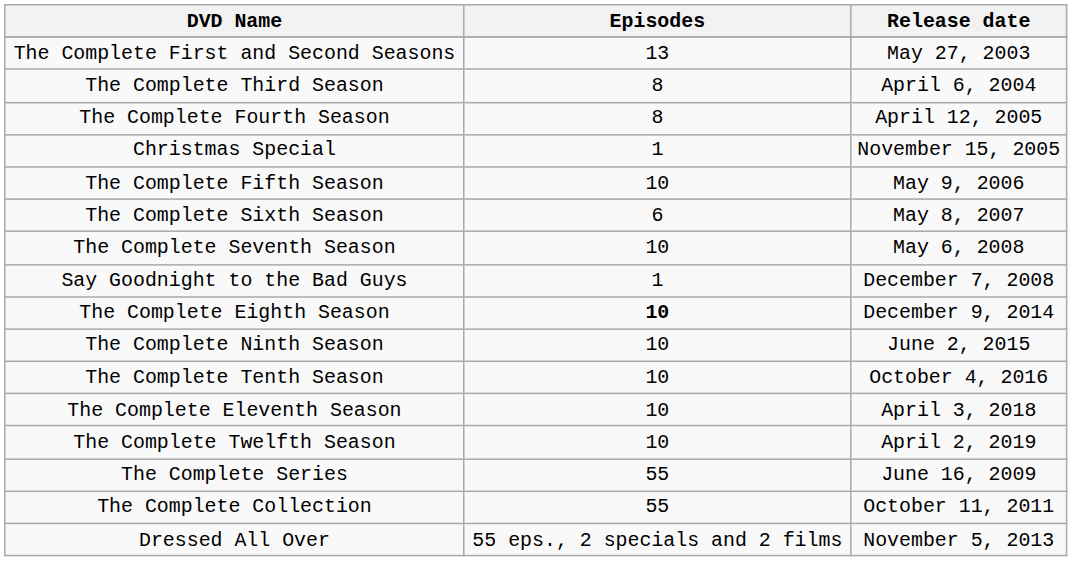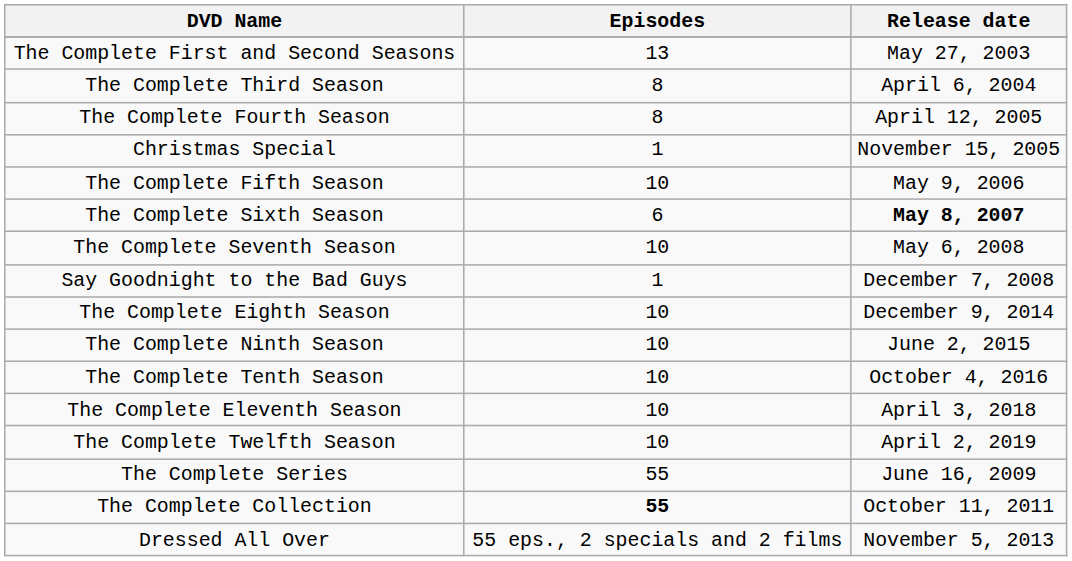(959, 215) normal -> (959, 215) bold
(657, 313) bold -> (657, 313) normal
(657, 507) normal -> (657, 507) bold
